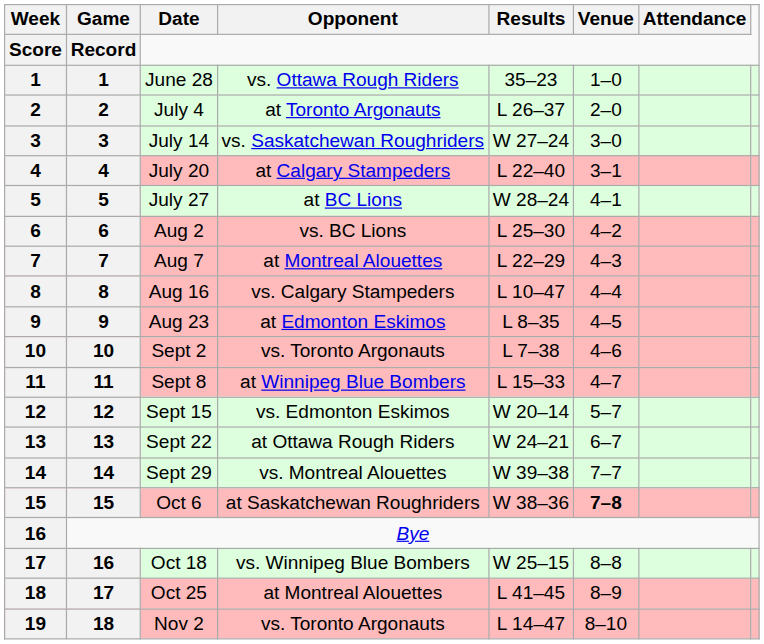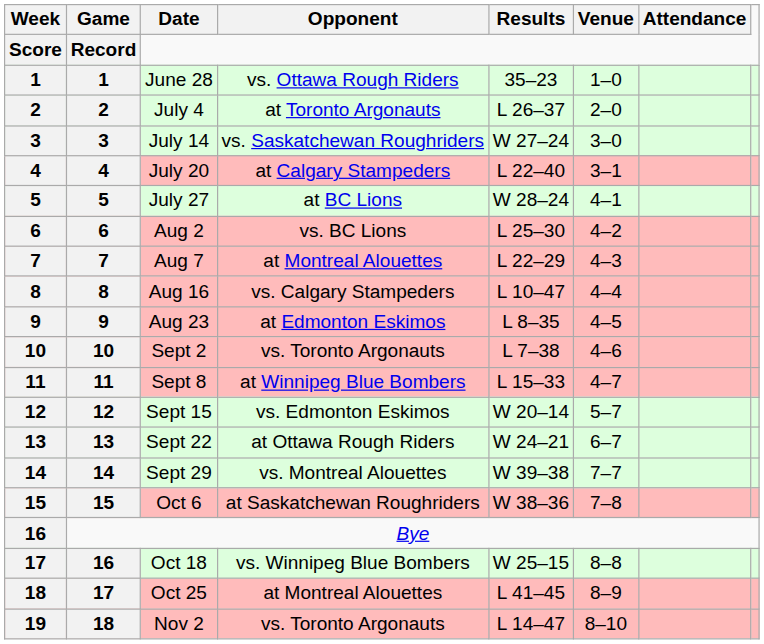(606, 502) bold -> (606, 502) normal
